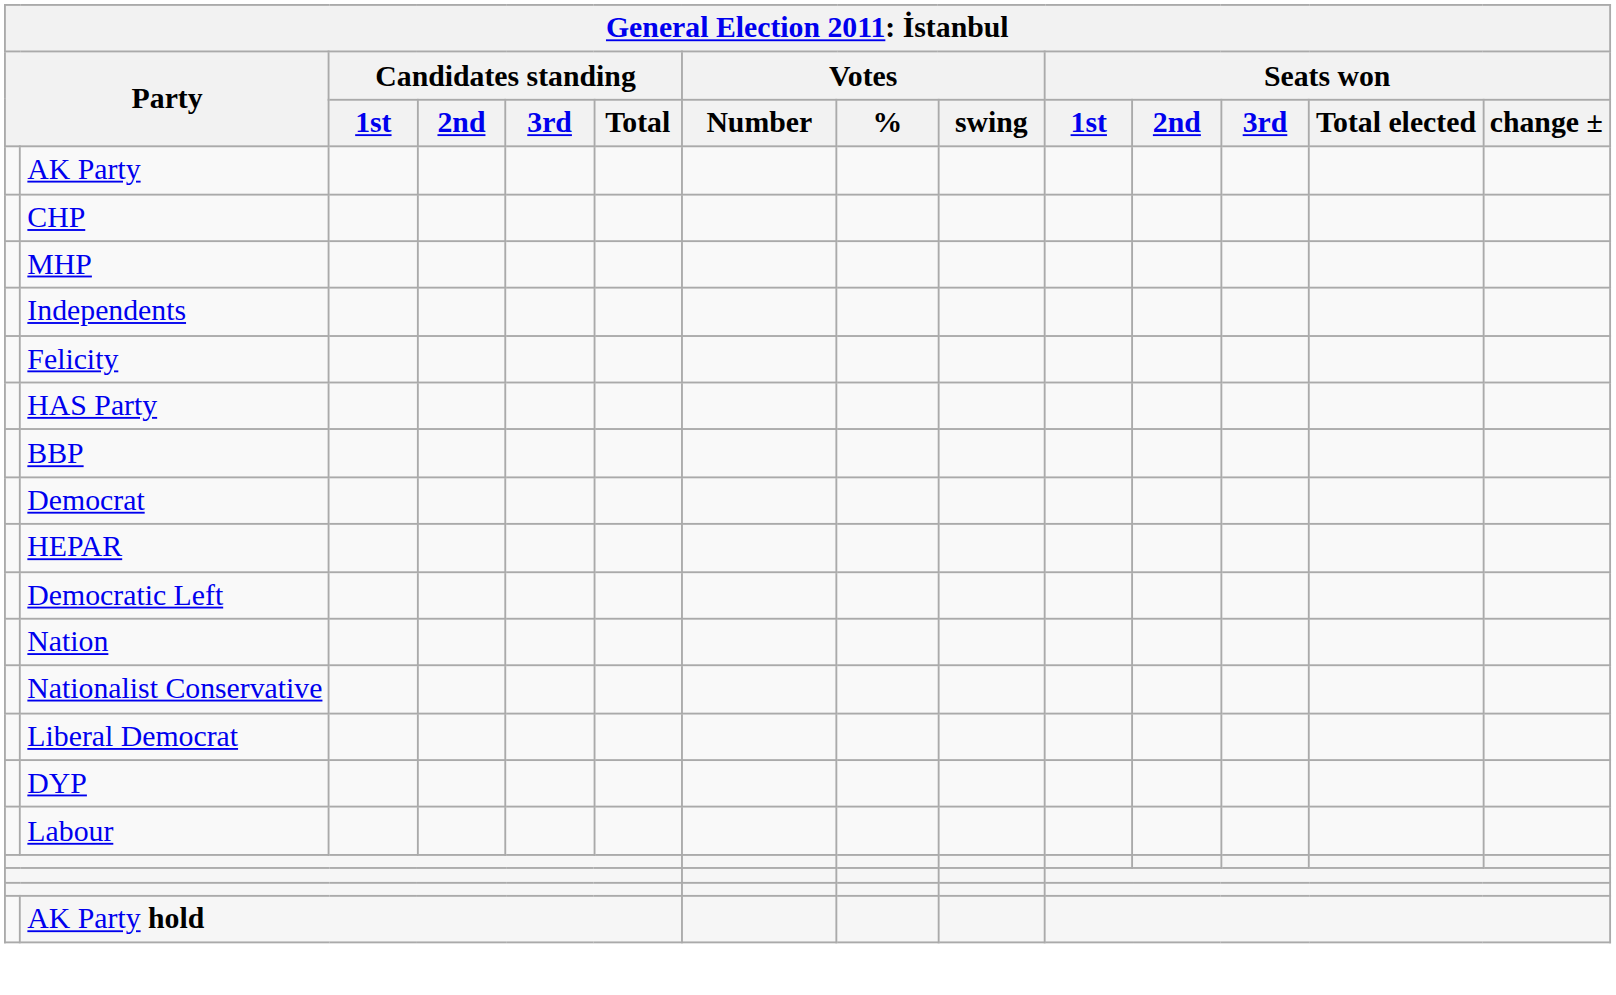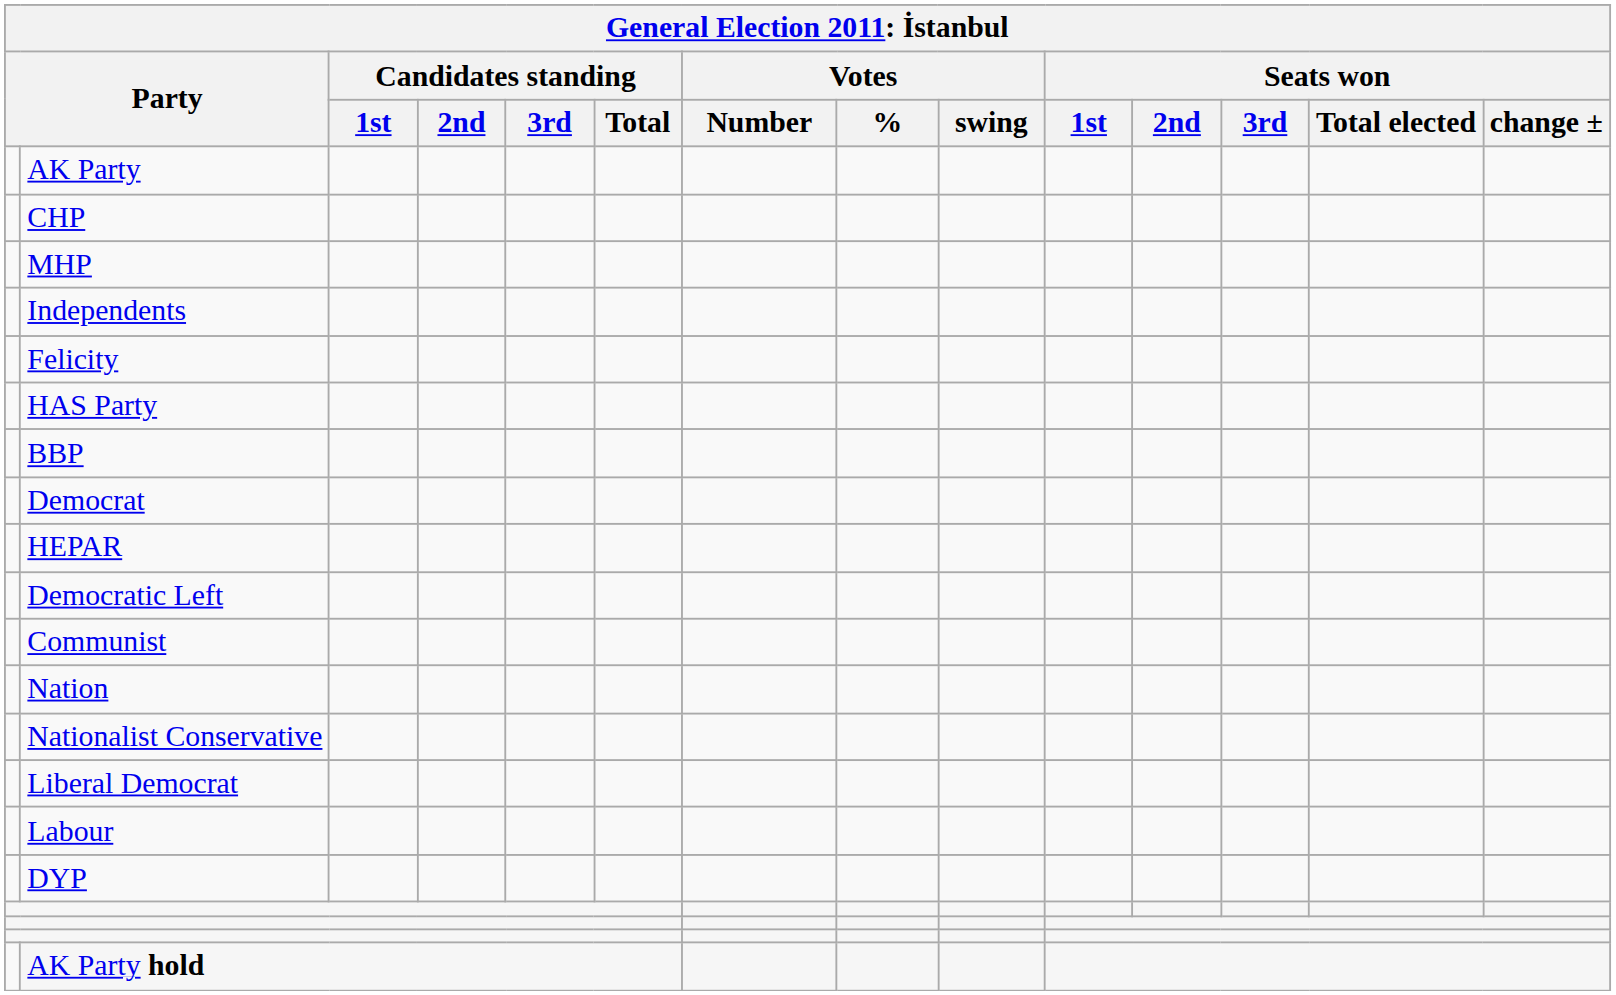+ row: (97, 641)
rows swapped: (57, 783) <-> (70, 830)
